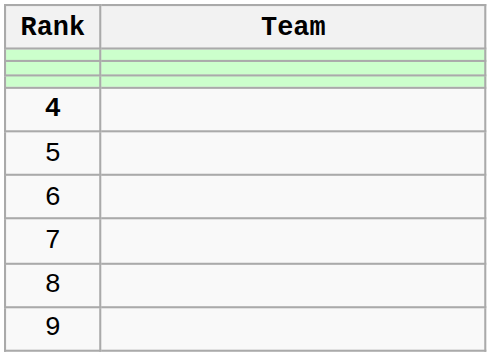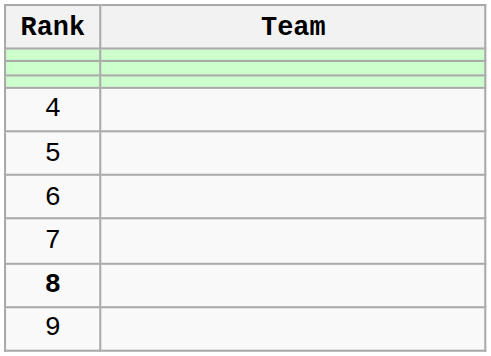(53, 109) bold -> (53, 109) normal
(53, 285) normal -> (53, 285) bold
